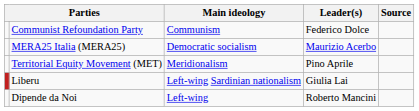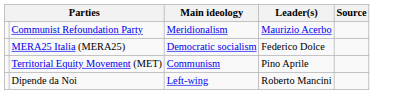(193, 30) Communism -> (197, 30) Meridionalism
(338, 30) Federico Dolce -> (296, 30) Maurizio Acerbo
(341, 47) Maurizio Acerbo -> (293, 47) Federico Dolce
(197, 64) Meridionalism -> (193, 64) Communism
- row: (25, 81)
